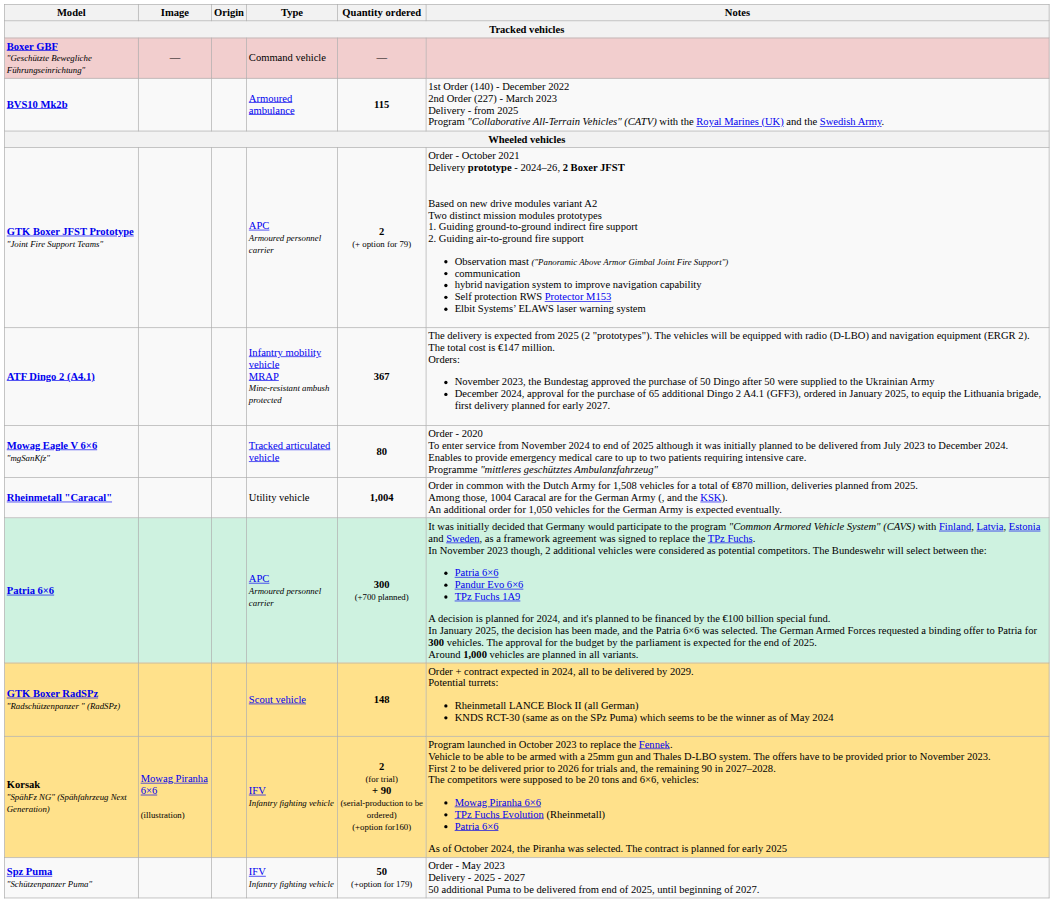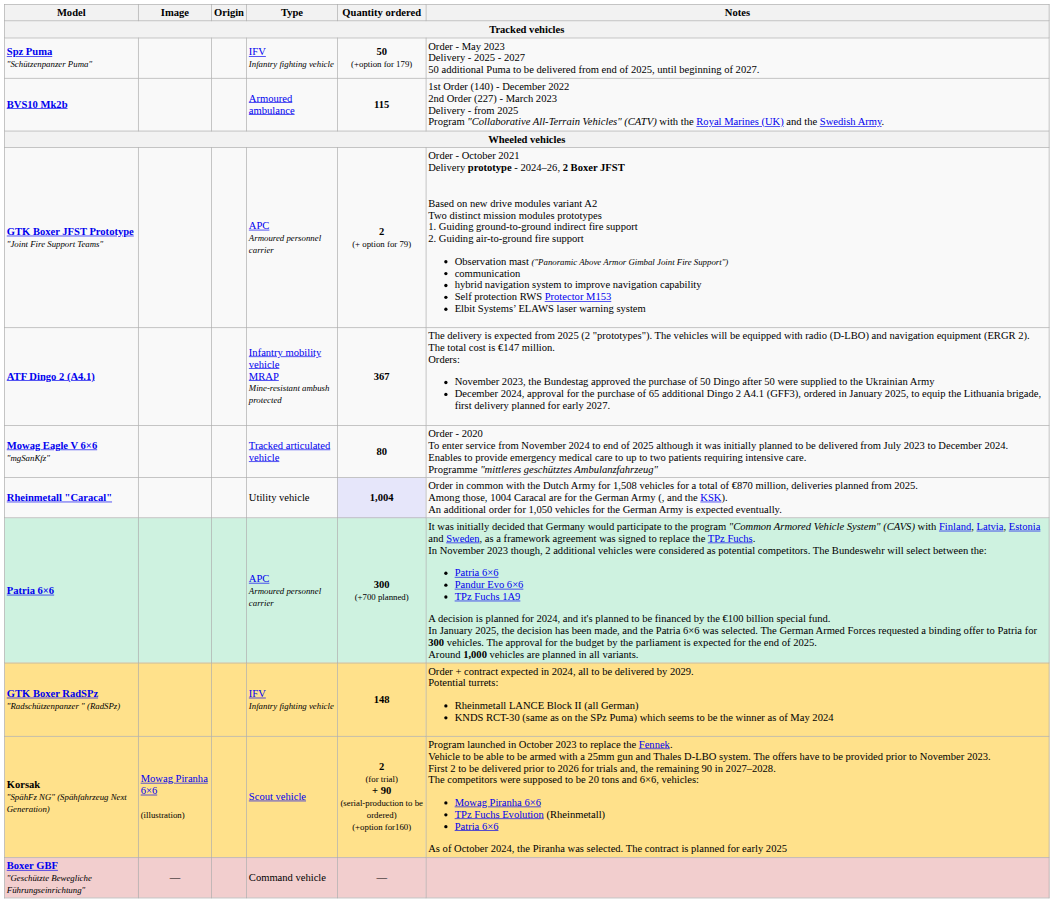rows swapped: (49, 877) <-> (49, 58)
(382, 497) no background -> (382, 497) lavender background
(277, 699) Scout vehicle -> (291, 699) IFV Infantry fighting vehicle
(291, 797) IFV Infantry fighting vehicle -> (277, 797) Scout vehicle
